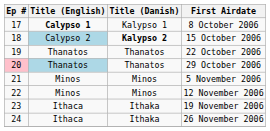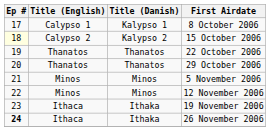(68, 25) bold -> (68, 25) normal
(16, 38) no background -> (16, 38) lightyellow background
(68, 38) lightblue background -> (68, 38) no background
(144, 38) bold -> (144, 38) normal
(16, 65) pink background -> (16, 65) no background
(68, 65) lightblue background -> (68, 65) no background
(16, 120) normal -> (16, 120) bold
